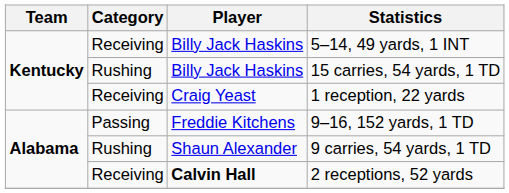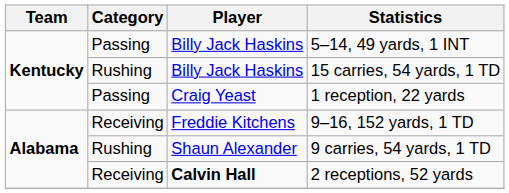(128, 44) Receiving -> (121, 44) Passing
(128, 96) Receiving -> (121, 96) Passing
(121, 122) Passing -> (128, 122) Receiving
